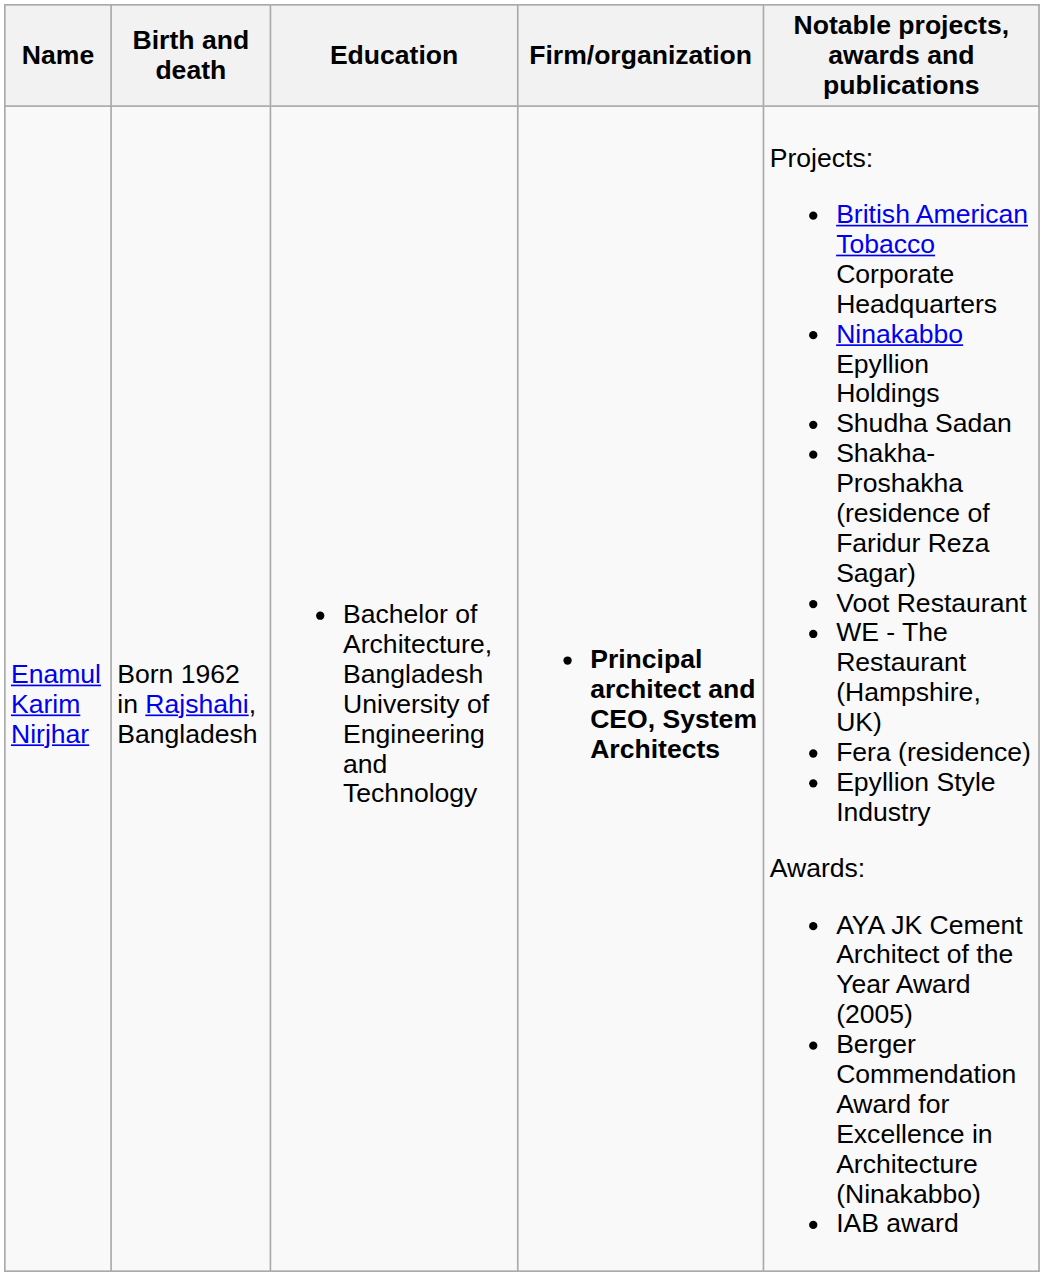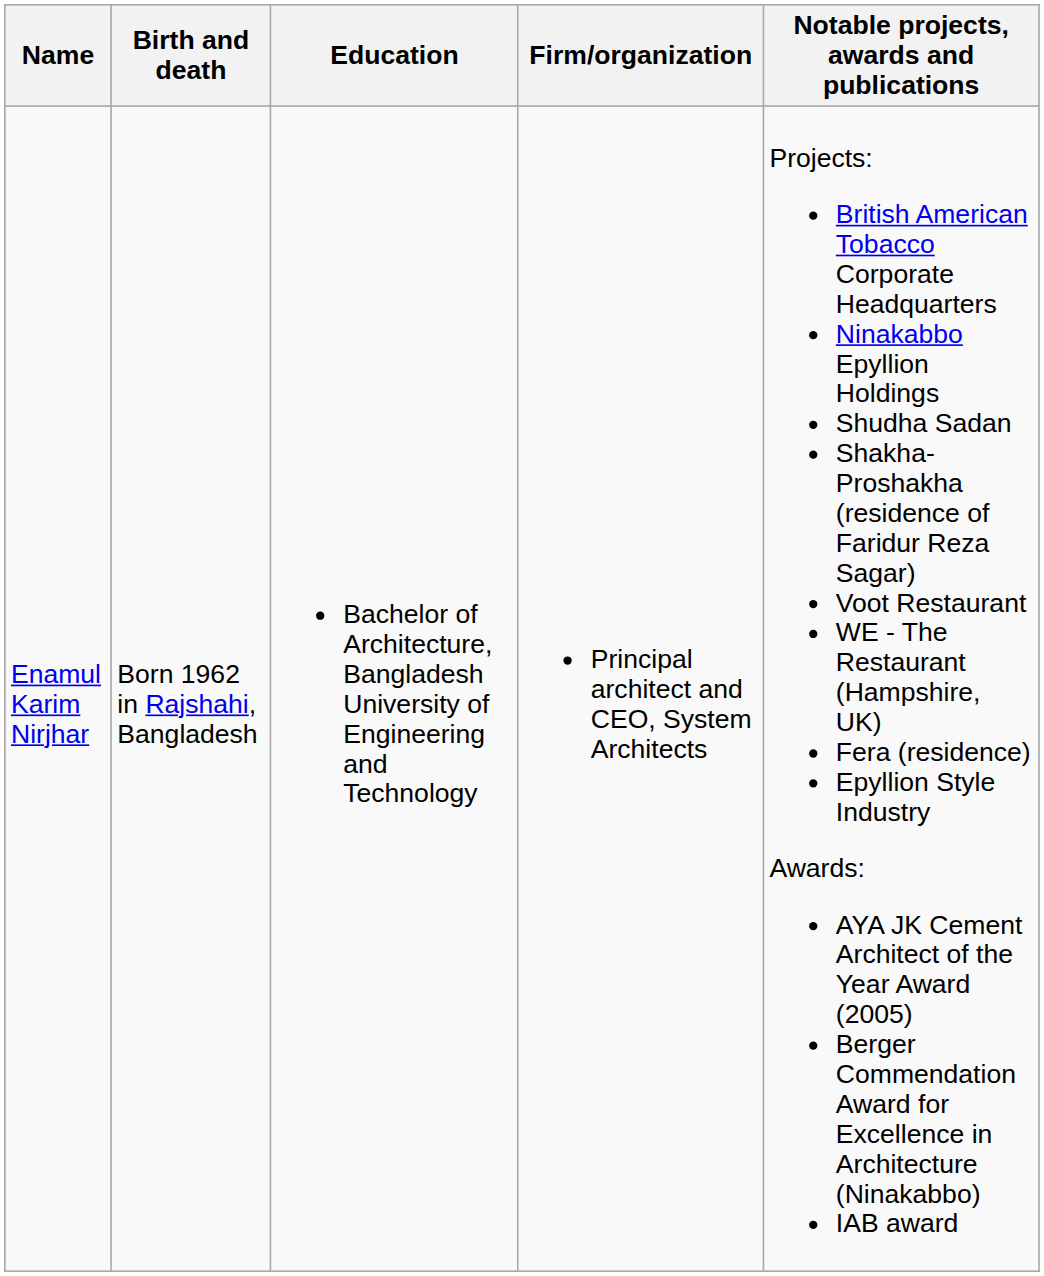(641, 704) bold -> (641, 704) normal
